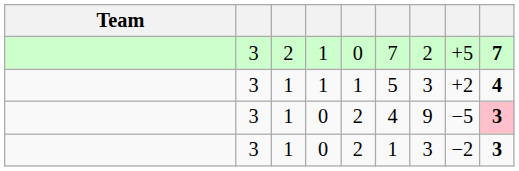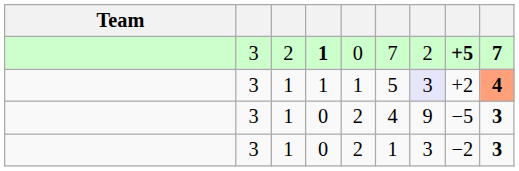(323, 52) normal -> (323, 52) bold
(462, 52) normal -> (462, 52) bold
(427, 85) no background -> (427, 85) lavender background
(497, 85) no background -> (497, 85) lightsalmon background
(497, 117) pink background -> (497, 117) no background
